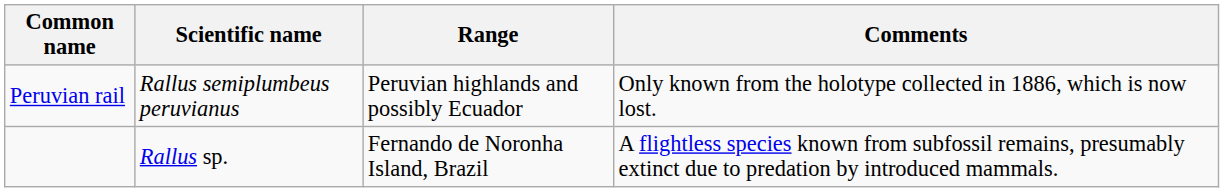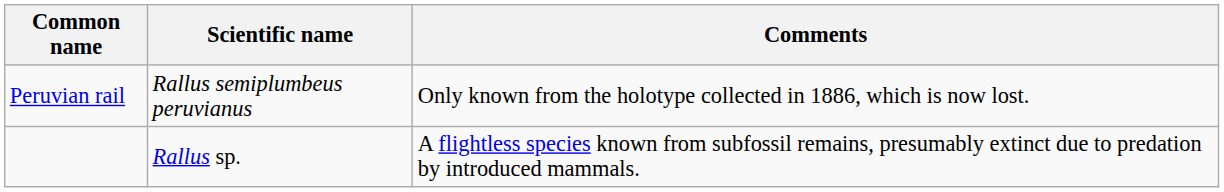- column: (488, 34)
